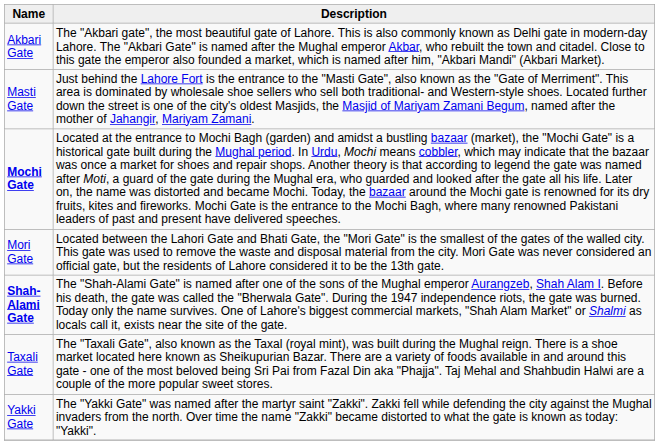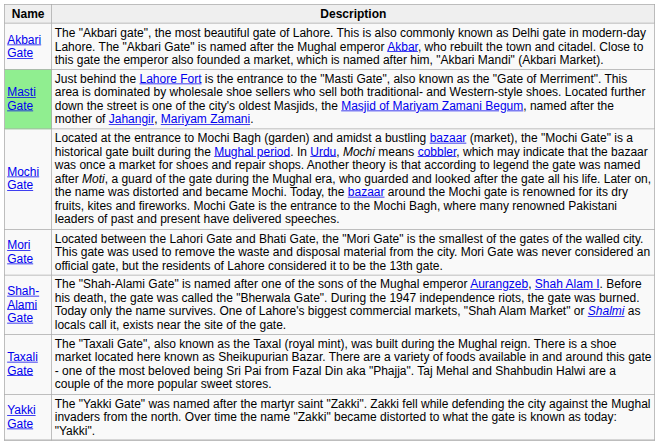(21, 99) no background -> (21, 99) lightgreen background
(24, 179) bold -> (23, 179) normal
(24, 304) bold -> (23, 304) normal
